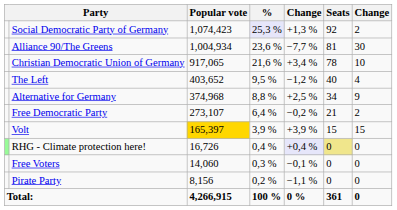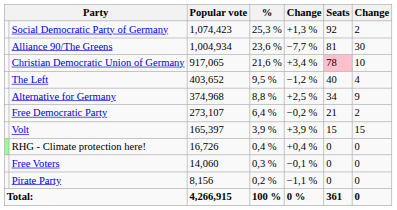(267, 29) lavender background -> (267, 29) no background
(332, 63) no background -> (332, 63) pink background
(207, 130) gold background -> (207, 130) no background
(302, 146) lavender background -> (302, 146) no background
(329, 146) khaki background -> (329, 146) no background
